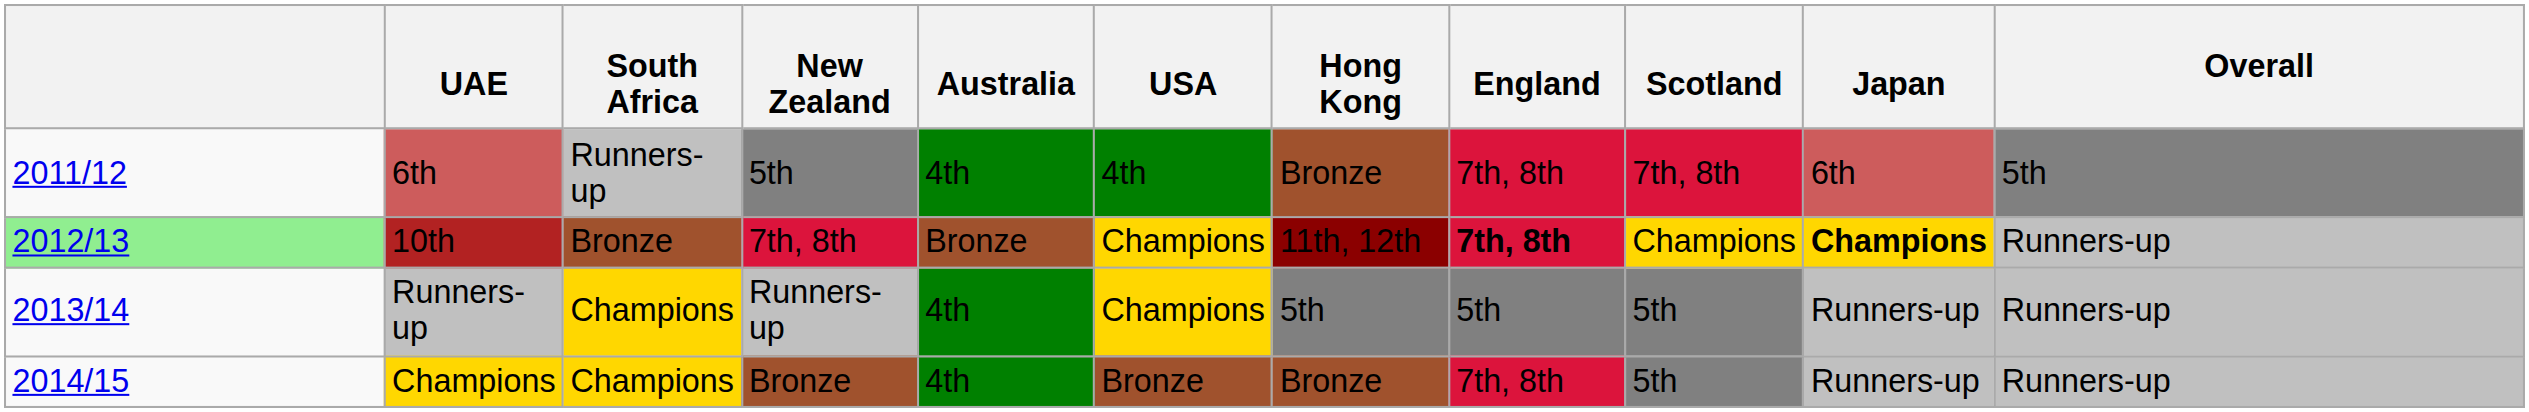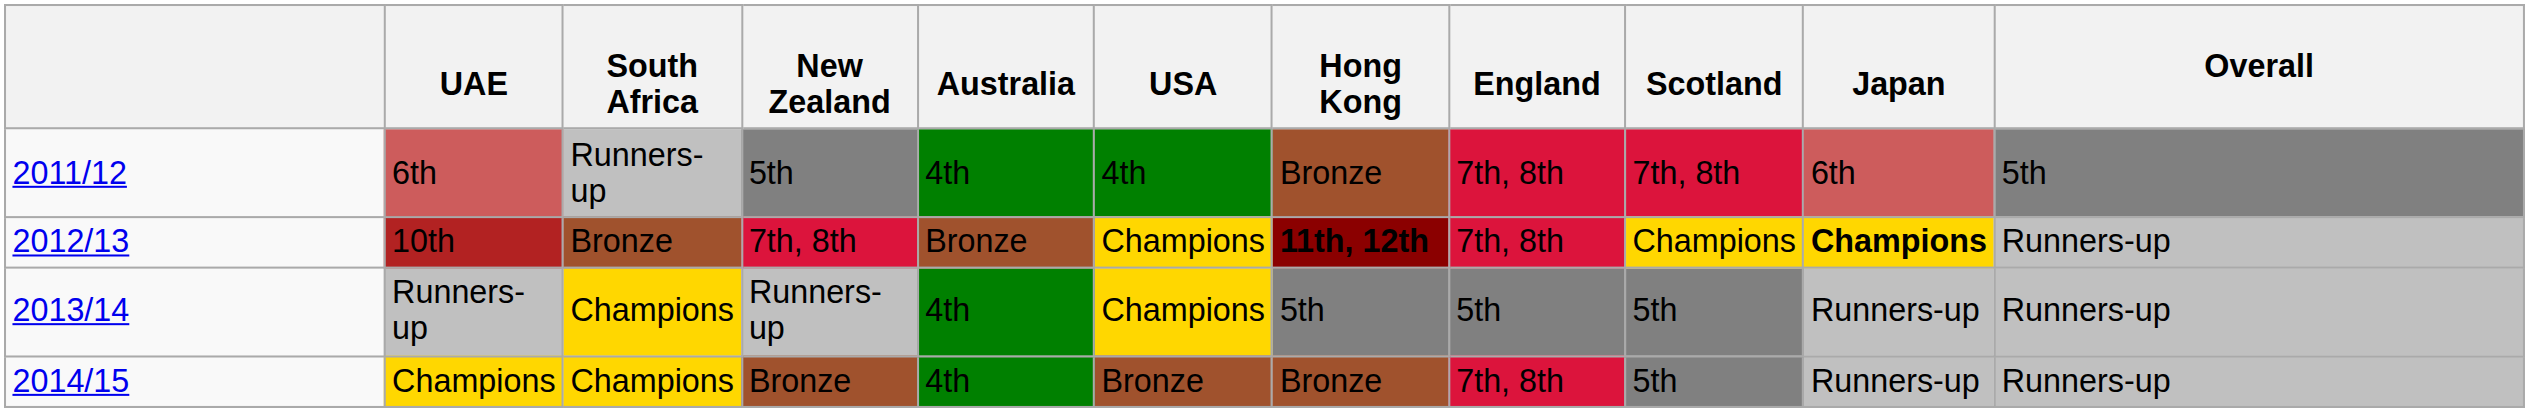(71, 241) lightgreen background -> (71, 241) no background
(1351, 241) normal -> (1354, 241) bold
(1514, 241) bold -> (1510, 241) normal
